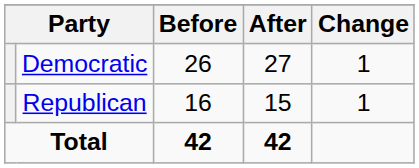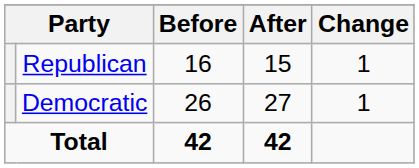rows swapped: (85, 63) <-> (85, 102)
